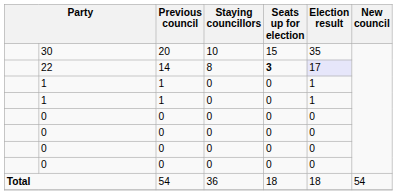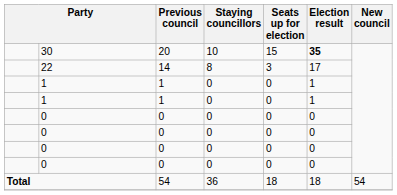(315, 51) normal -> (315, 51) bold
(269, 68) bold -> (269, 68) normal
(315, 68) lavender background -> (315, 68) no background
